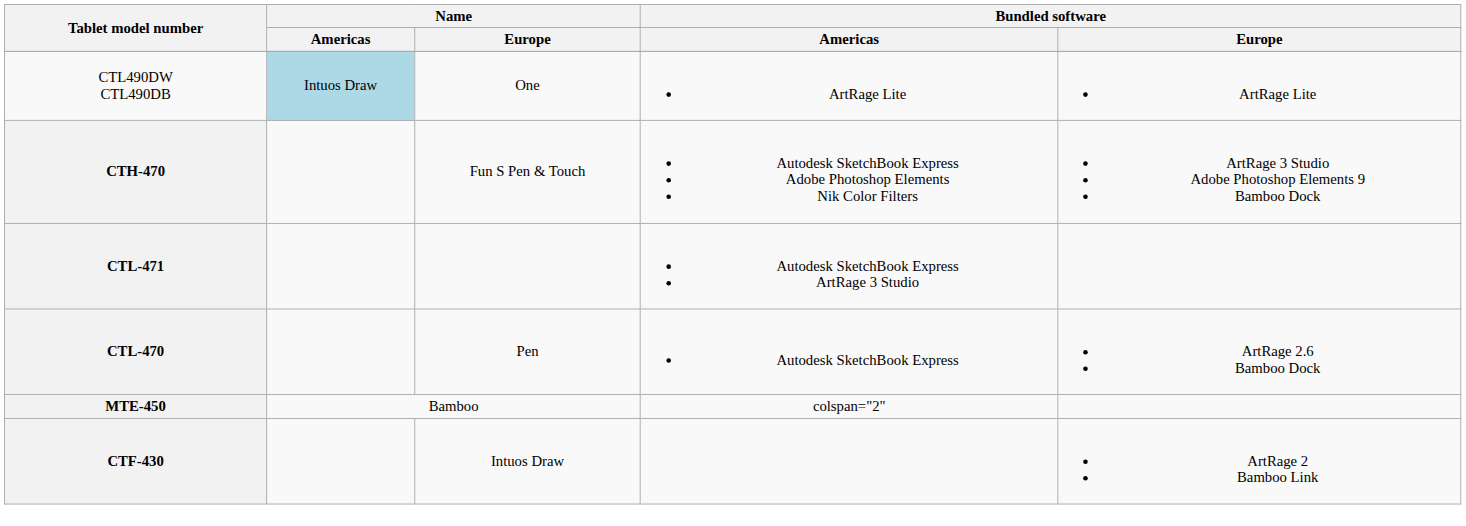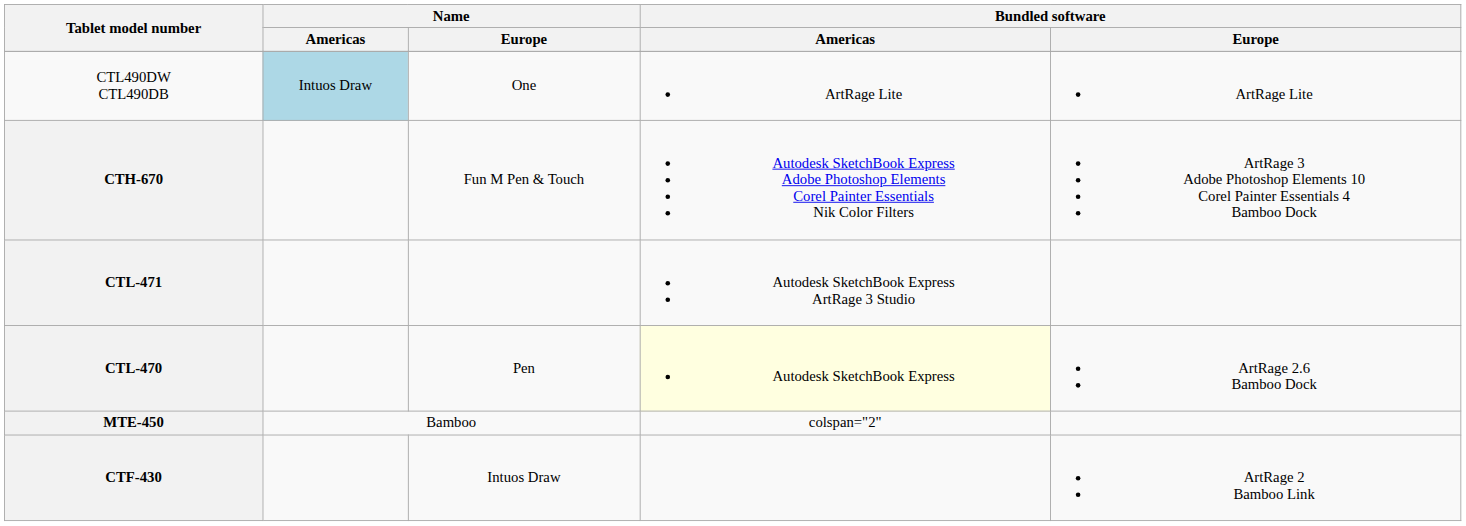+ row: (134, 180)
- row: (136, 171)
(849, 360) no background -> (845, 377) lightyellow background
